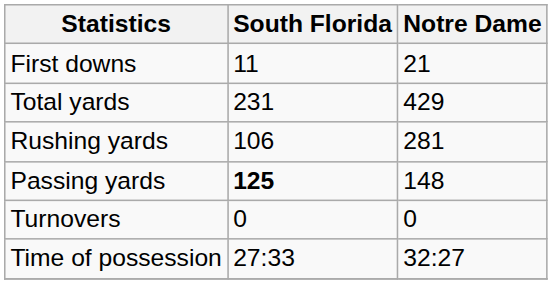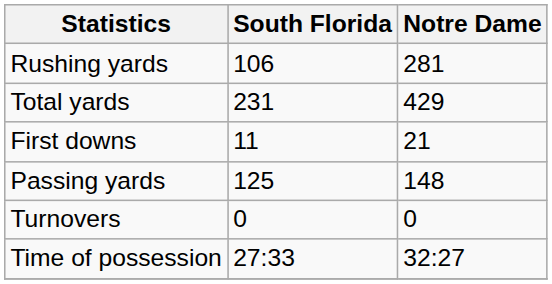rows swapped: (73, 63) <-> (89, 141)
(254, 180) bold -> (254, 180) normal
